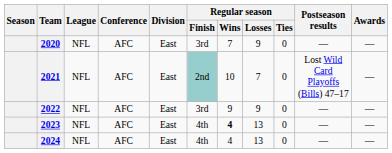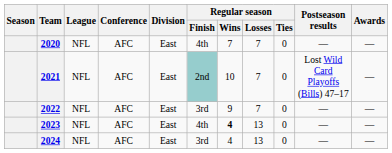(202, 44) 3rd -> (202, 44) 4th
(258, 44) 9 -> (258, 44) 7
(258, 109) 9 -> (258, 109) 7
(202, 141) 4th -> (202, 141) 3rd
